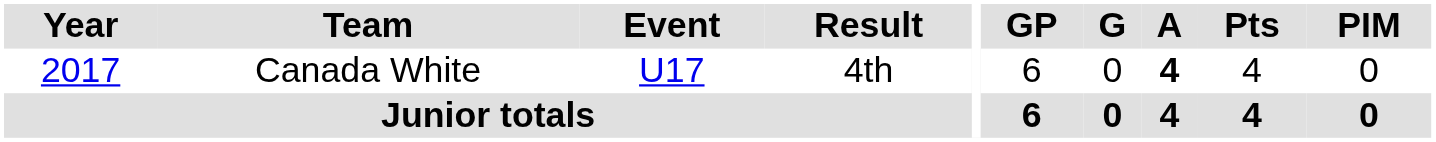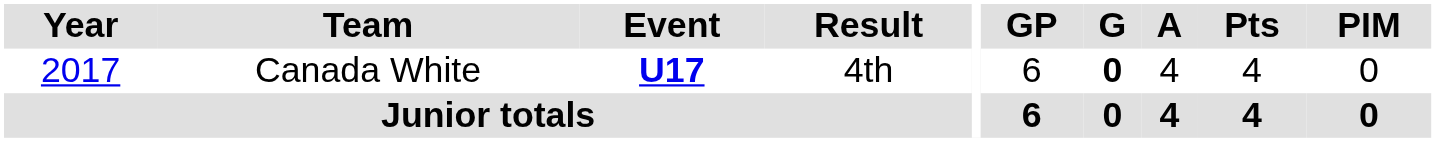(672, 70) normal -> (672, 70) bold
(1112, 70) normal -> (1112, 70) bold
(1169, 70) bold -> (1169, 70) normal
